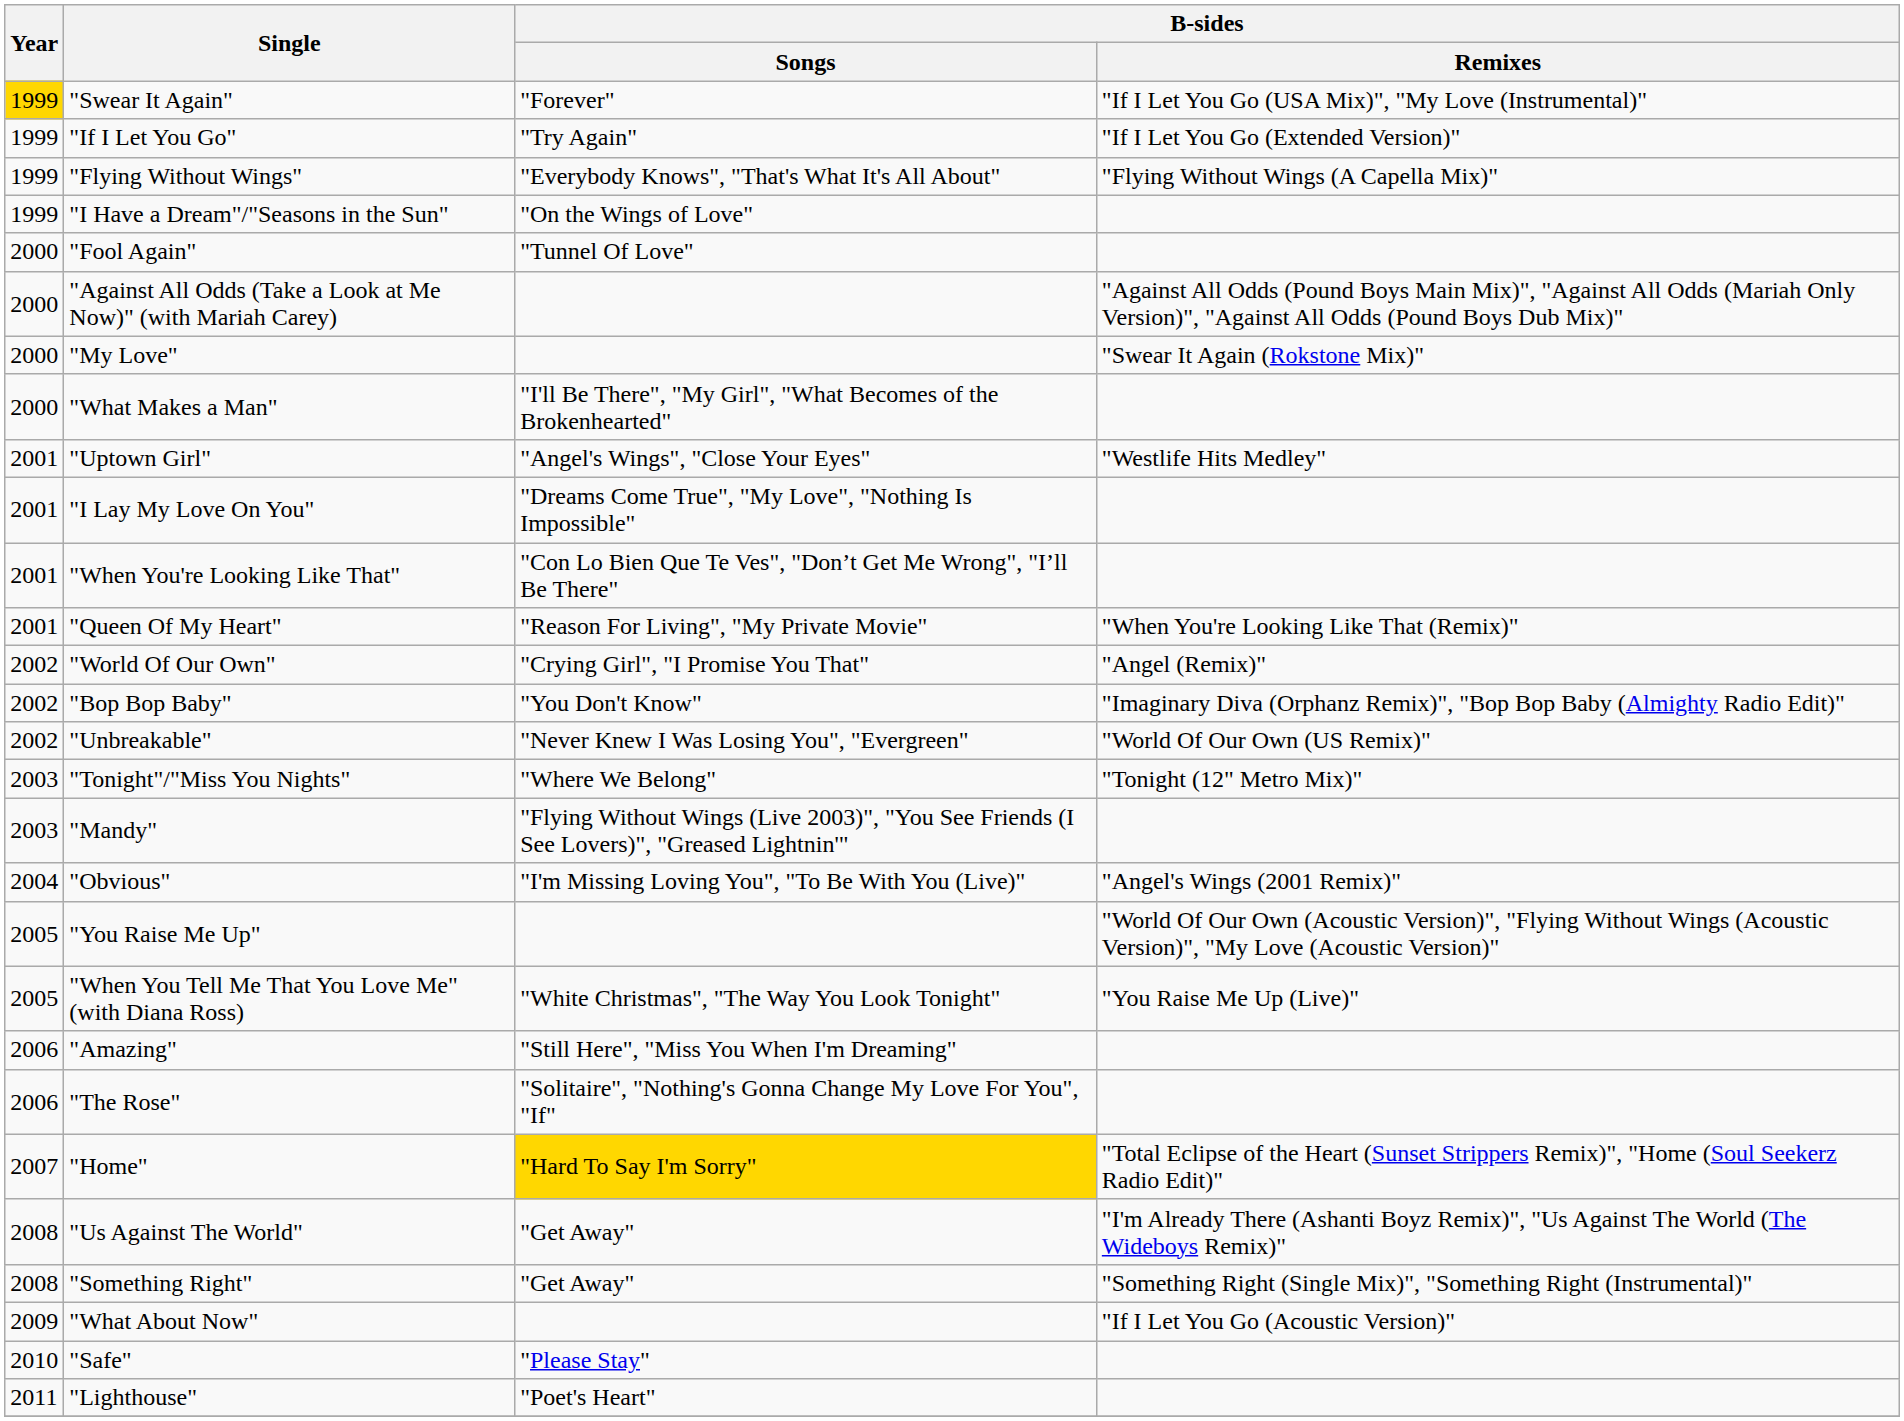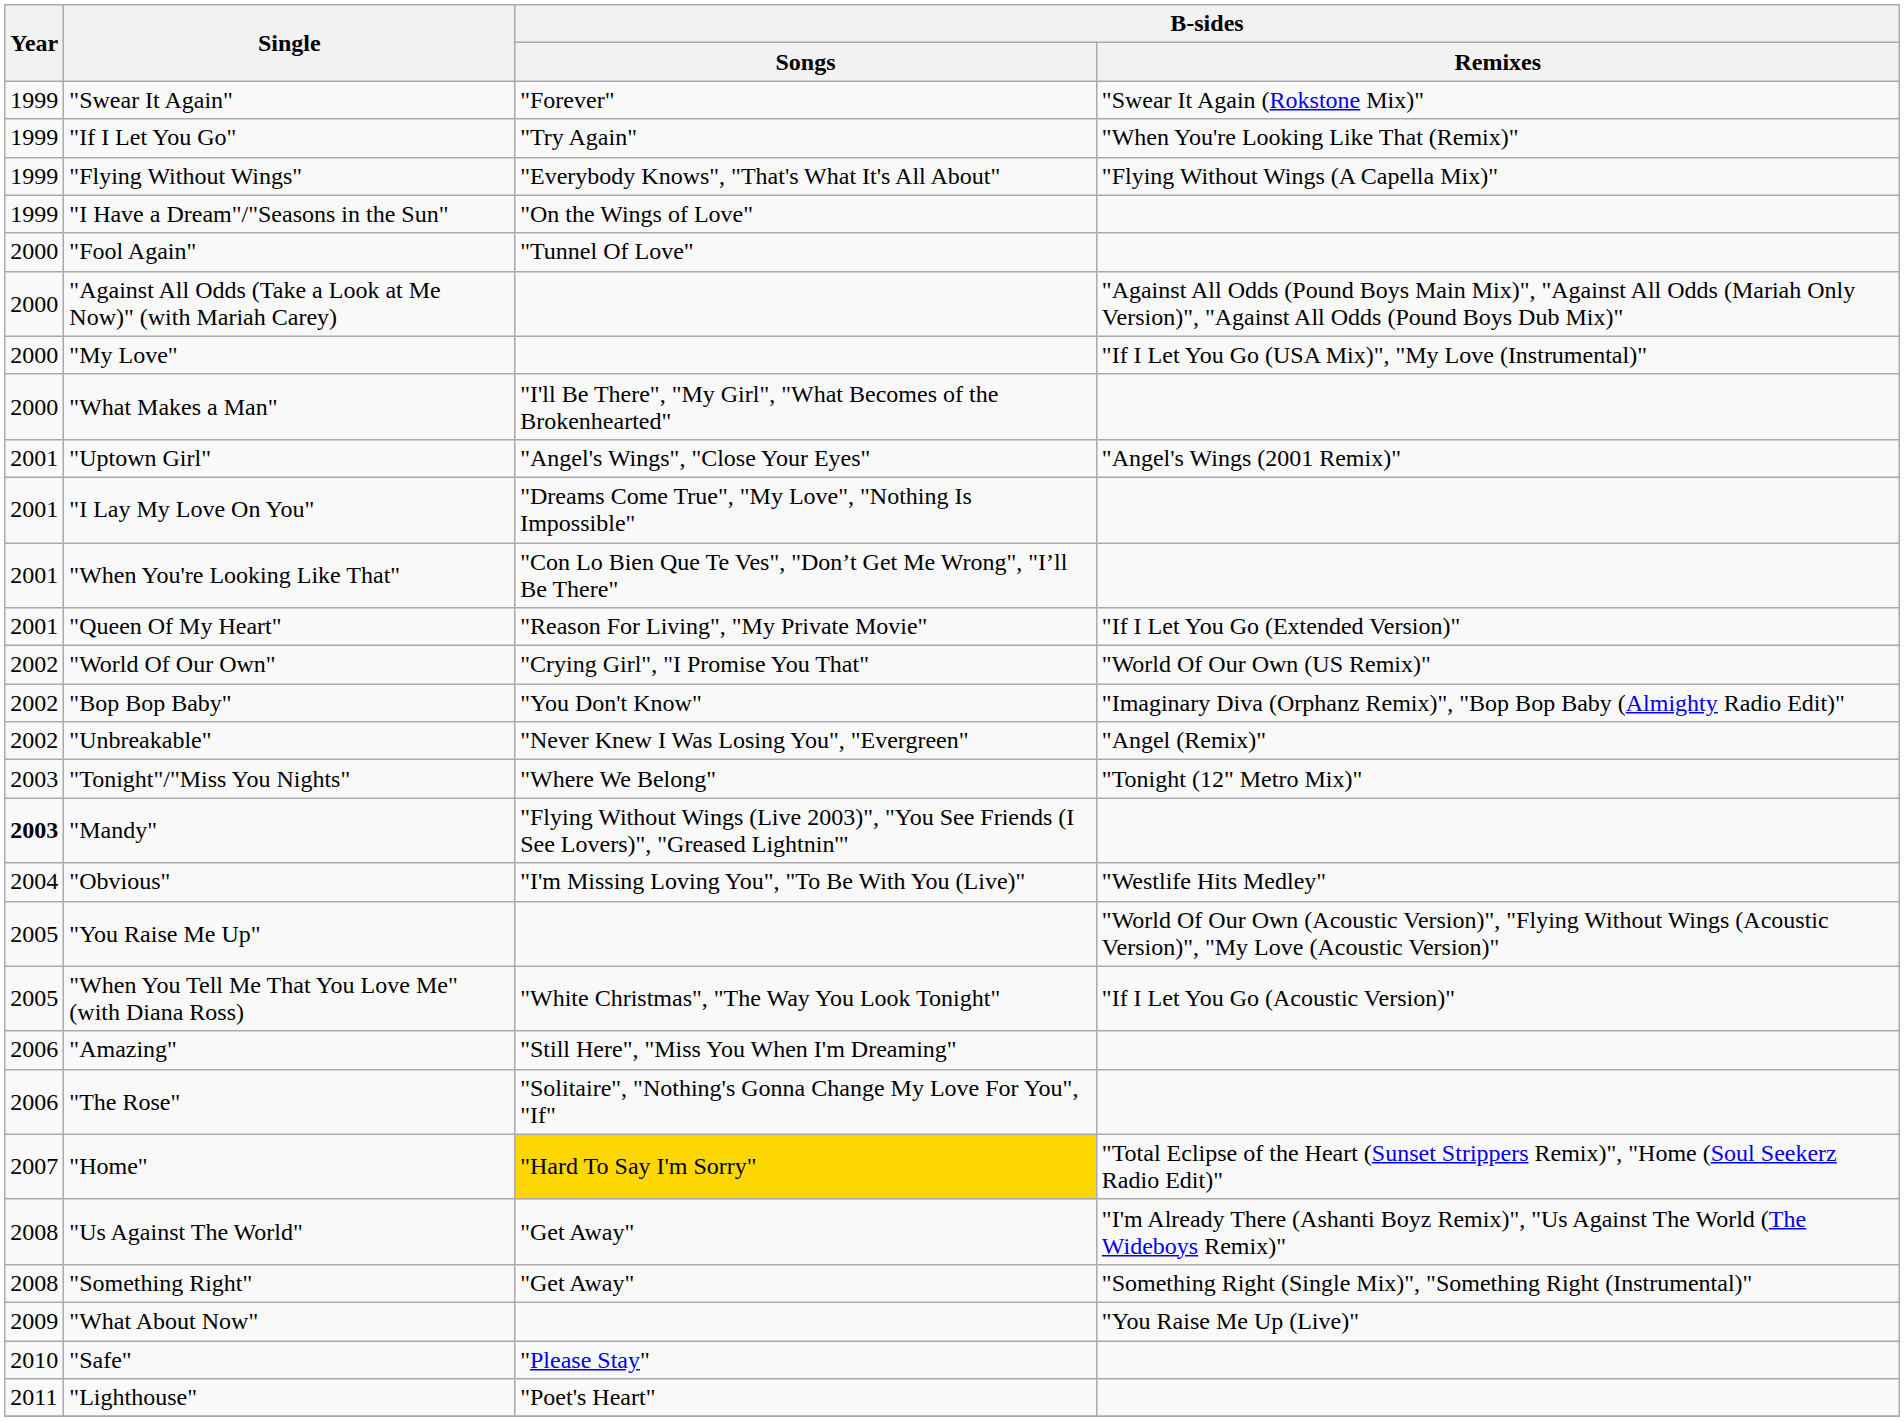(34, 99) gold background -> (34, 99) no background
(1374, 99) "If I Let You Go (USA Mix)", "My Love (Instrumental)" -> (1263, 99) "Swear It Again (Rokstone Mix)"
(1281, 137) "If I Let You Go (Extended Version)" -> (1310, 137) "When You're Looking Like That (Remix)"
(1263, 355) "Swear It Again (Rokstone Mix)" -> (1374, 355) "If I Let You Go (USA Mix)", "My Love (Instrumental)"
(1214, 458) "Westlife Hits Medley" -> (1251, 458) "Angel's Wings (2001 Remix)"
(1310, 626) "When You're Looking Like That (Remix)" -> (1281, 626) "If I Let You Go (Extended Version)"
(1184, 664) "Angel (Remix)" -> (1266, 664) "World Of Our Own (US Remix)"
(1266, 740) "World Of Our Own (US Remix)" -> (1184, 740) "Angel (Remix)"
(34, 830) normal -> (34, 830) bold
(1251, 881) "Angel's Wings (2001 Remix)" -> (1214, 881) "Westlife Hits Medley"
(1230, 998) "You Raise Me Up (Live)" -> (1278, 998) "If I Let You Go (Acoustic Version)"
(1278, 1321) "If I Let You Go (Acoustic Version)" -> (1230, 1321) "You Raise Me Up (Live)"
